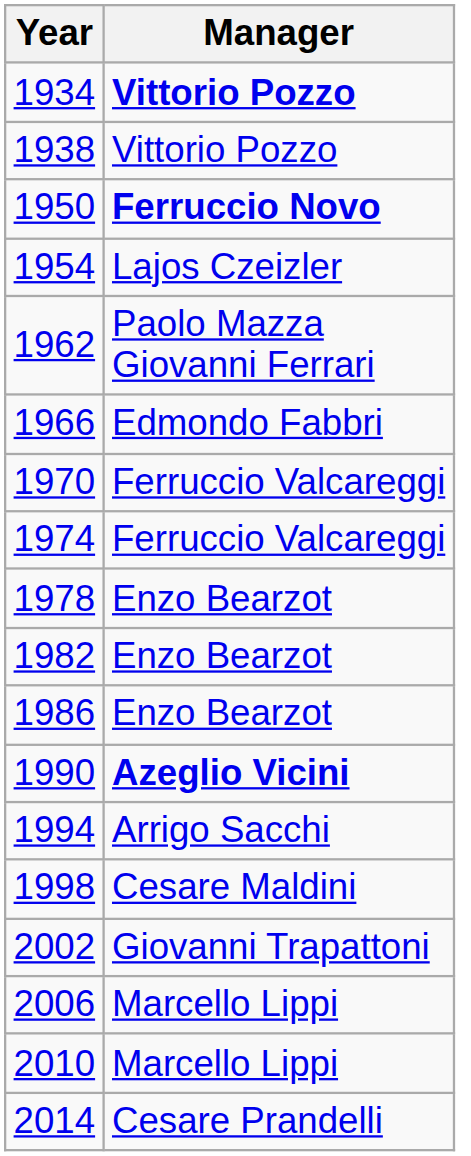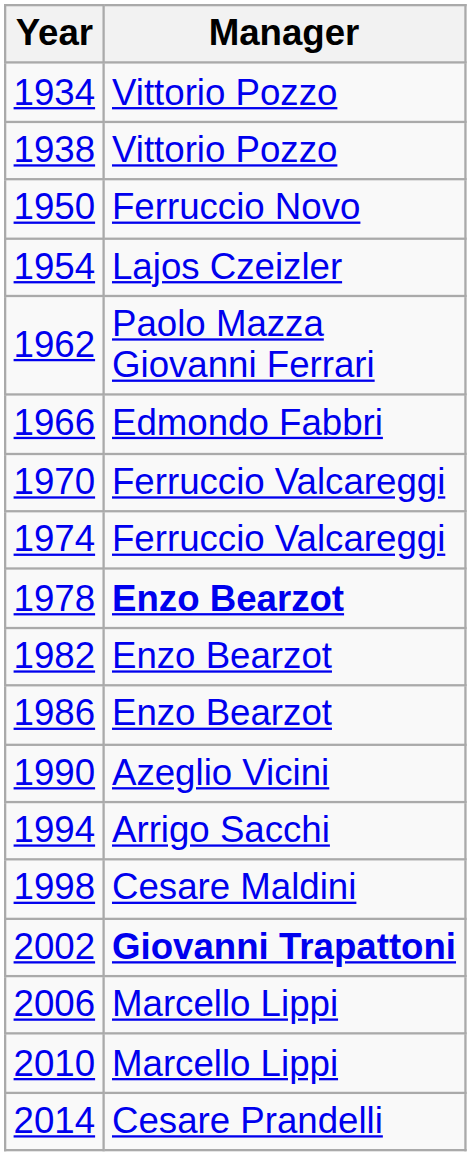(234, 91) bold -> (225, 91) normal
(246, 207) bold -> (236, 207) normal
(222, 597) normal -> (228, 597) bold
(231, 772) bold -> (221, 772) normal
(271, 946) normal -> (284, 946) bold
